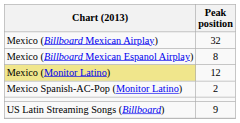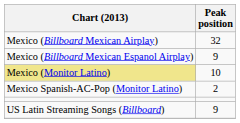(216, 56) 8 -> (216, 56) 9
(216, 72) 12 -> (216, 72) 10
